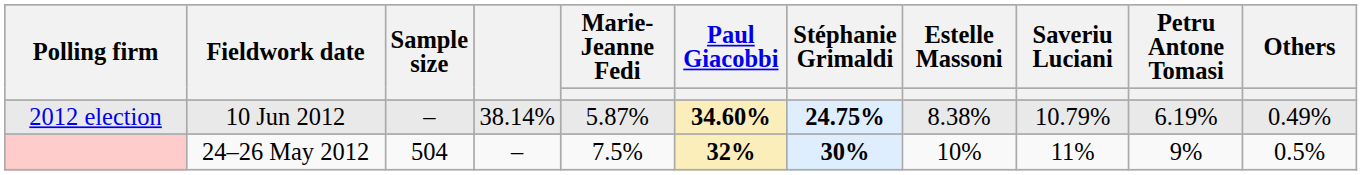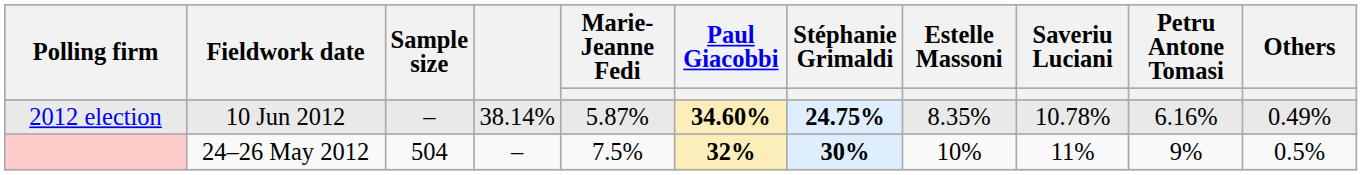(959, 117) 8.38% -> (959, 117) 8.35%
(1073, 117) 10.79% -> (1073, 117) 10.78%
(1186, 117) 6.19% -> (1186, 117) 6.16%
